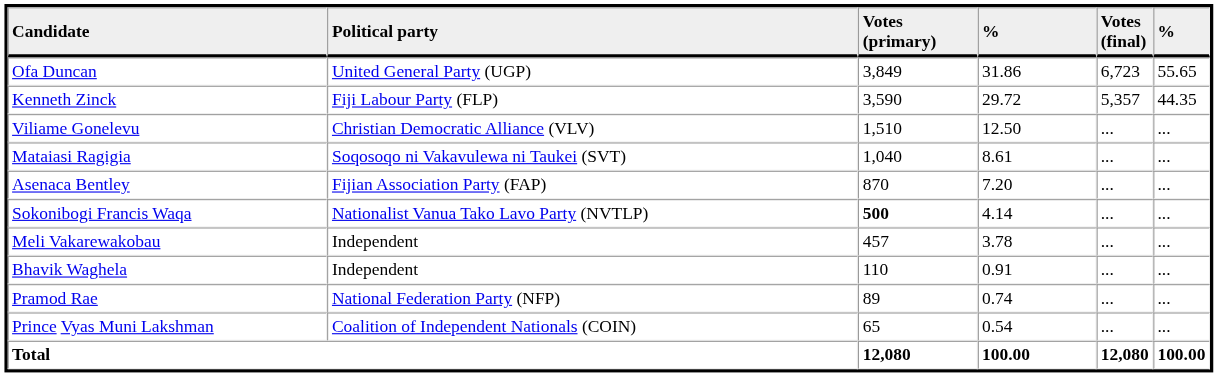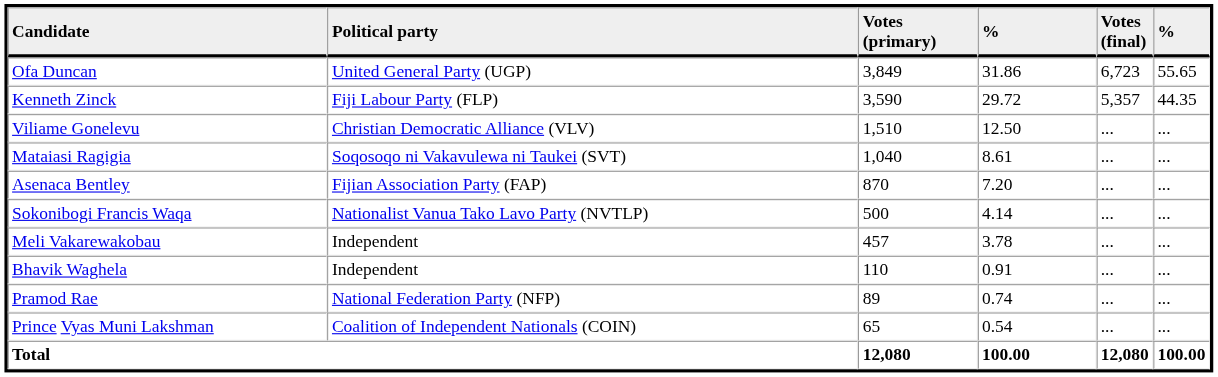(876, 213) bold -> (876, 213) normal
